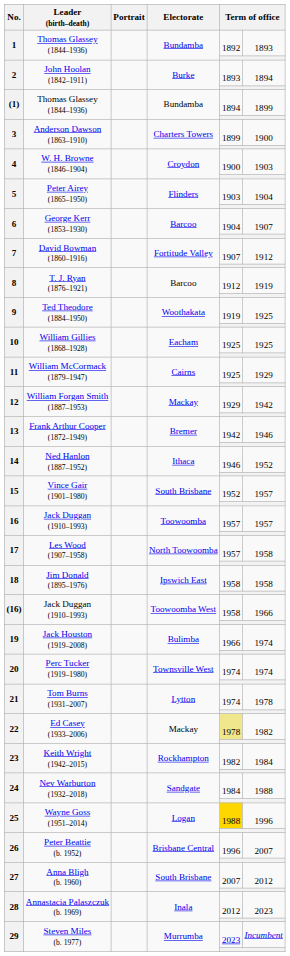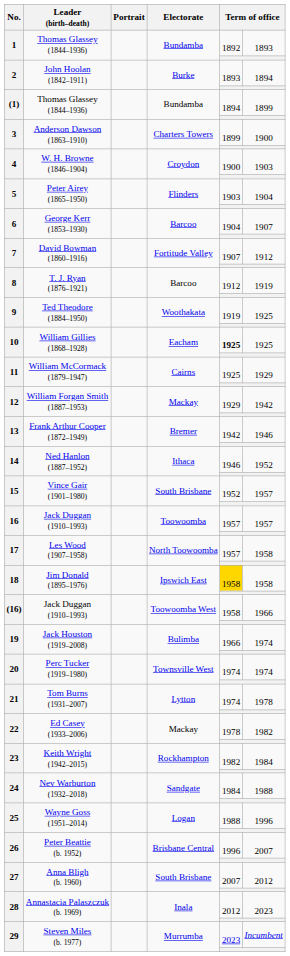(231, 346) normal -> (231, 346) bold
(231, 583) no background -> (231, 583) gold background
(231, 732) khaki background -> (231, 732) no background
(231, 821) gold background -> (231, 821) no background
